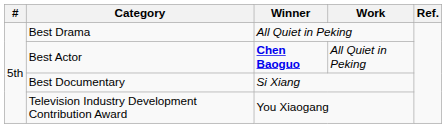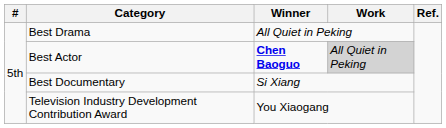(358, 57) no background -> (358, 57) lightgrey background
